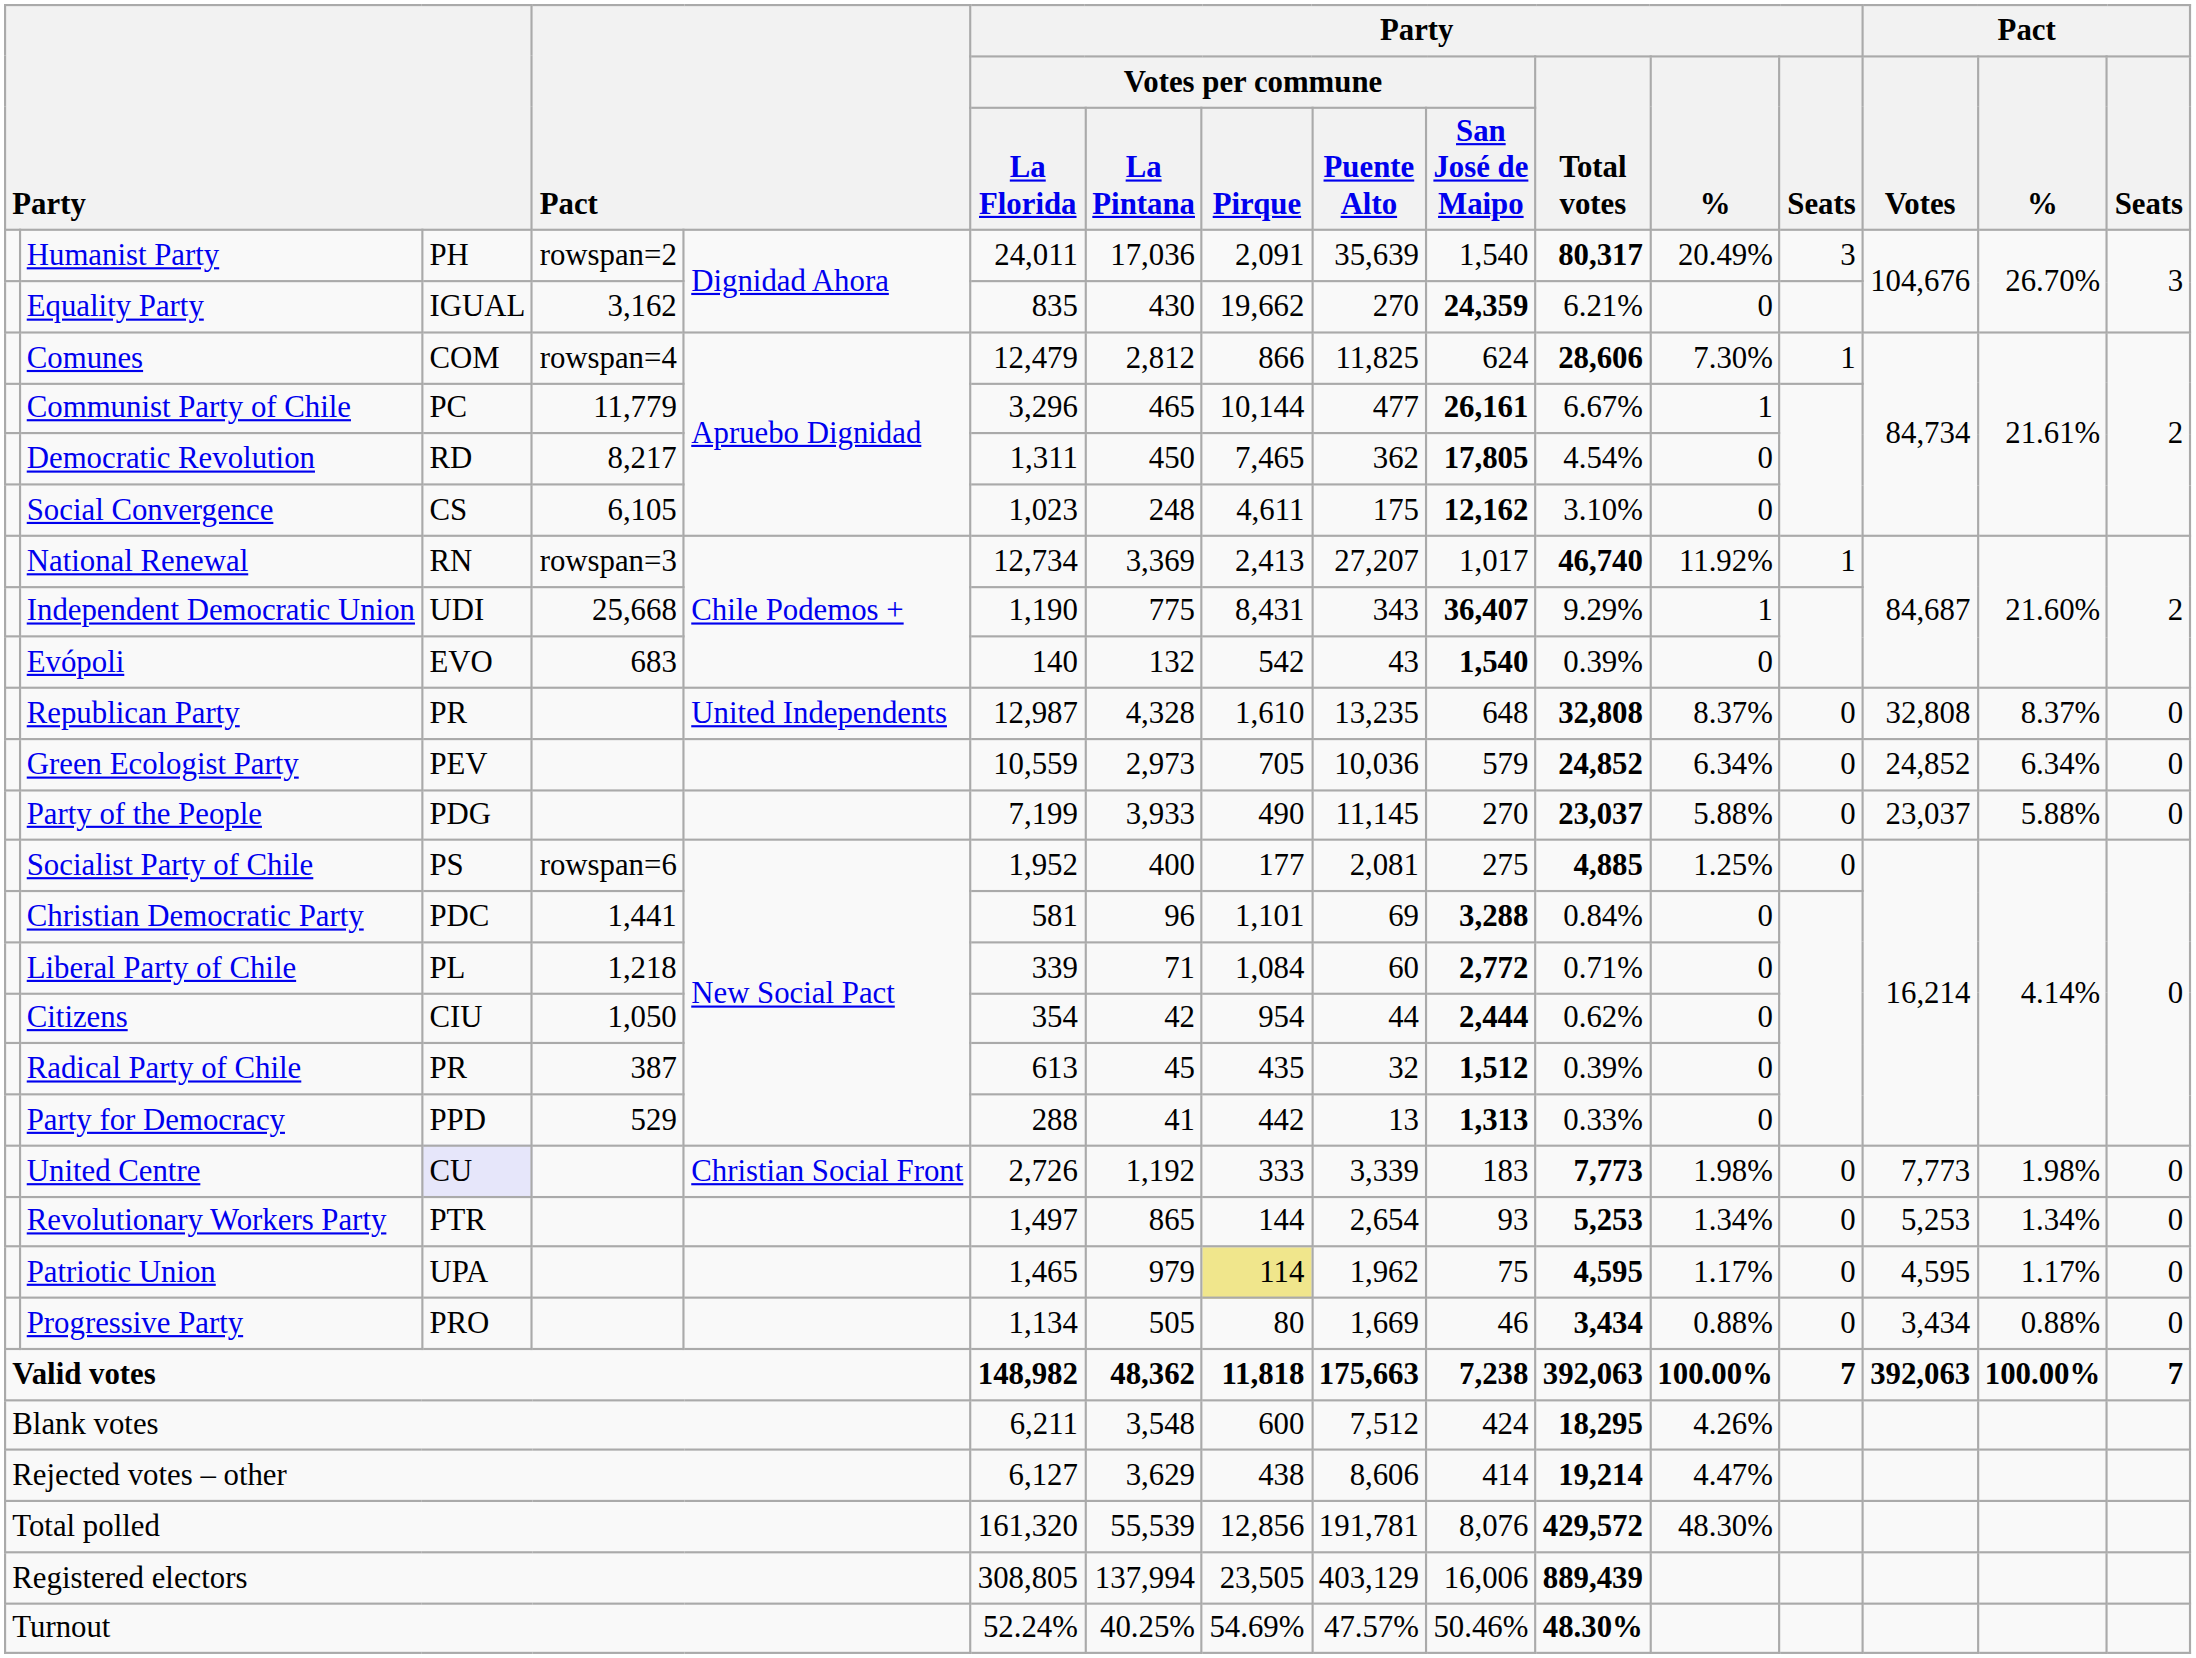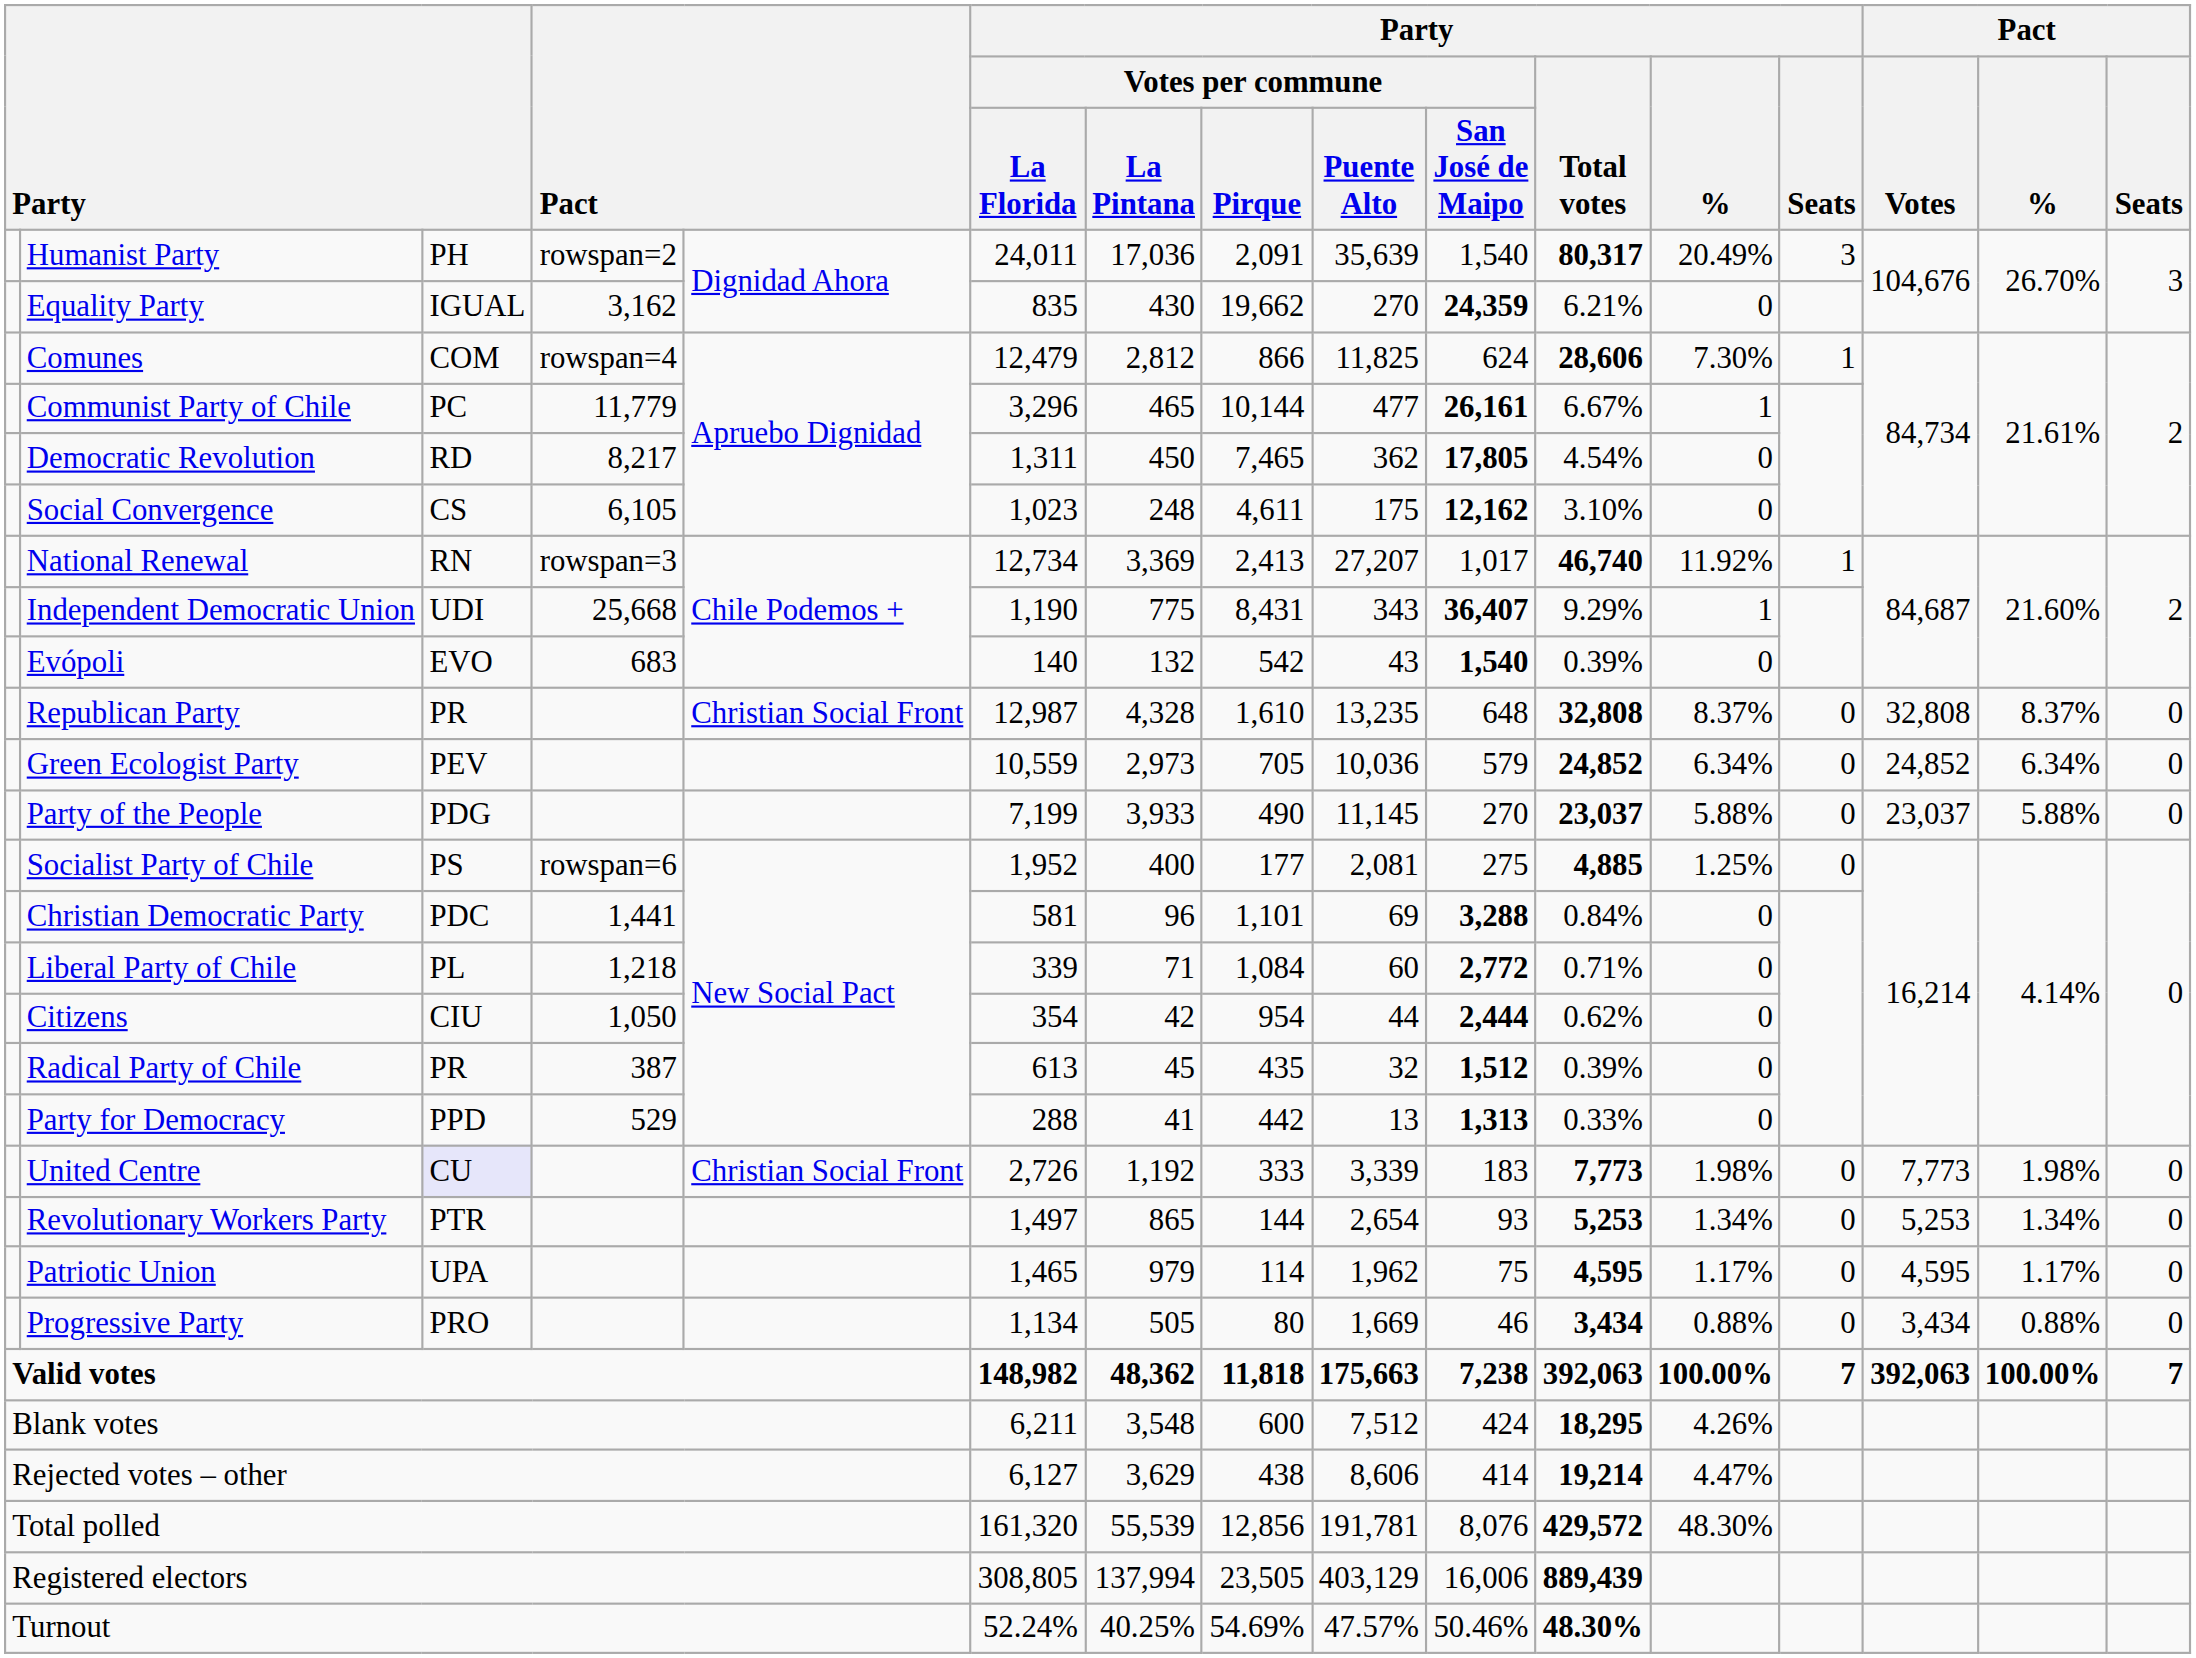(819, 712) United Independents -> (827, 712) Christian Social Front
(1282, 1272) khaki background -> (1282, 1272) no background
